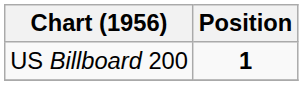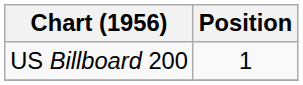(246, 60) bold -> (246, 60) normal
